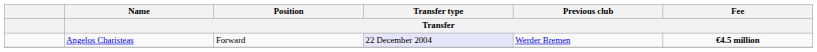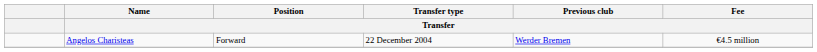(399, 39) lavender background -> (399, 39) no background
(738, 39) bold -> (738, 39) normal
